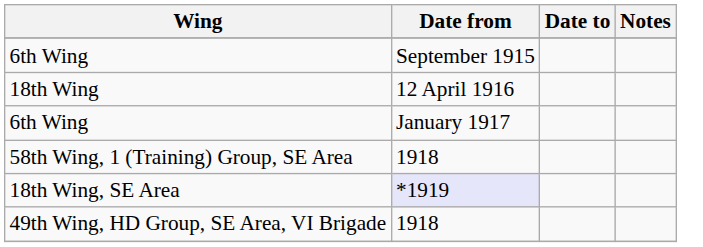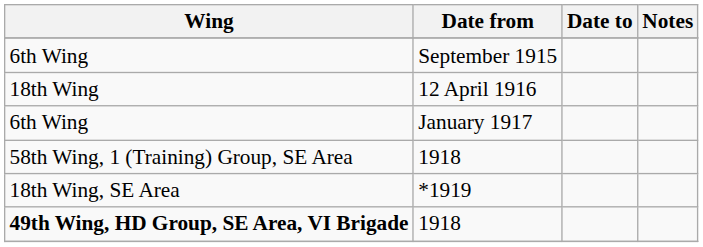(423, 190) lavender background -> (445, 190) no background
(198, 223) normal -> (209, 223) bold
